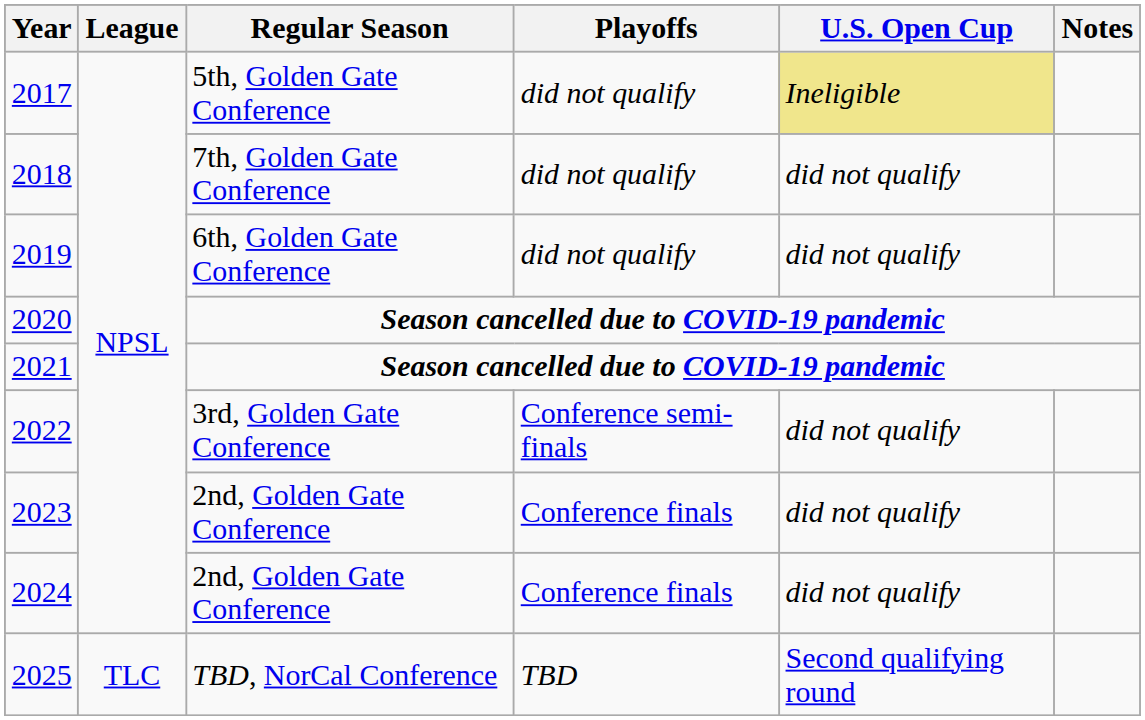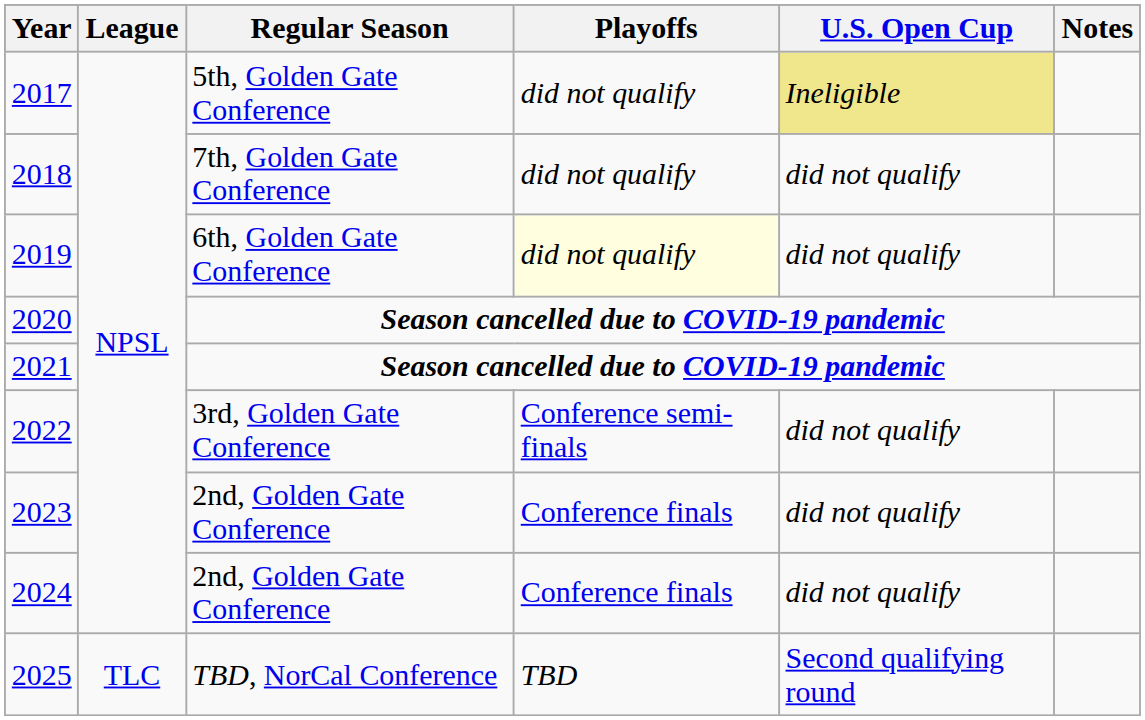(608, 254) no background -> (608, 254) lightyellow background
